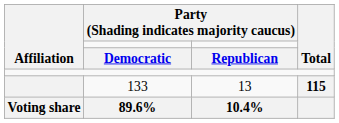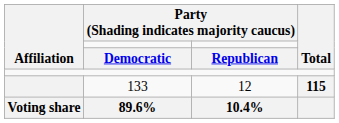(245, 86) 13 -> (245, 86) 12
